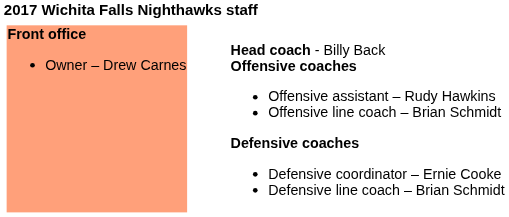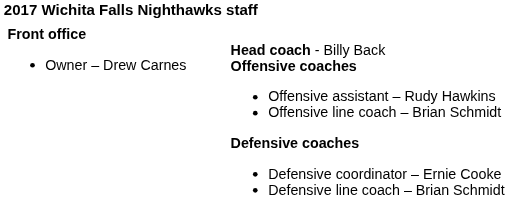(97, 49) lightsalmon background -> (97, 49) no background
